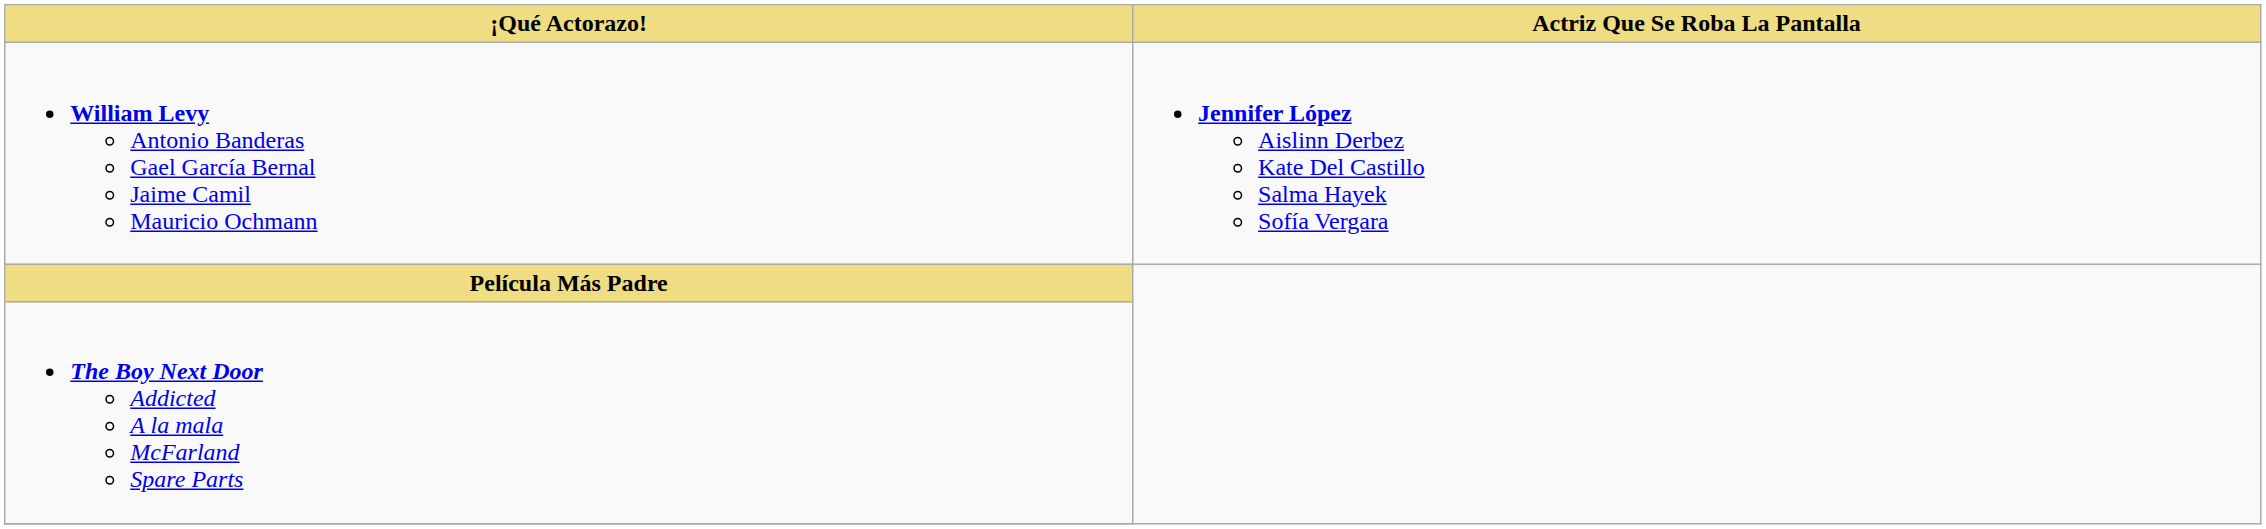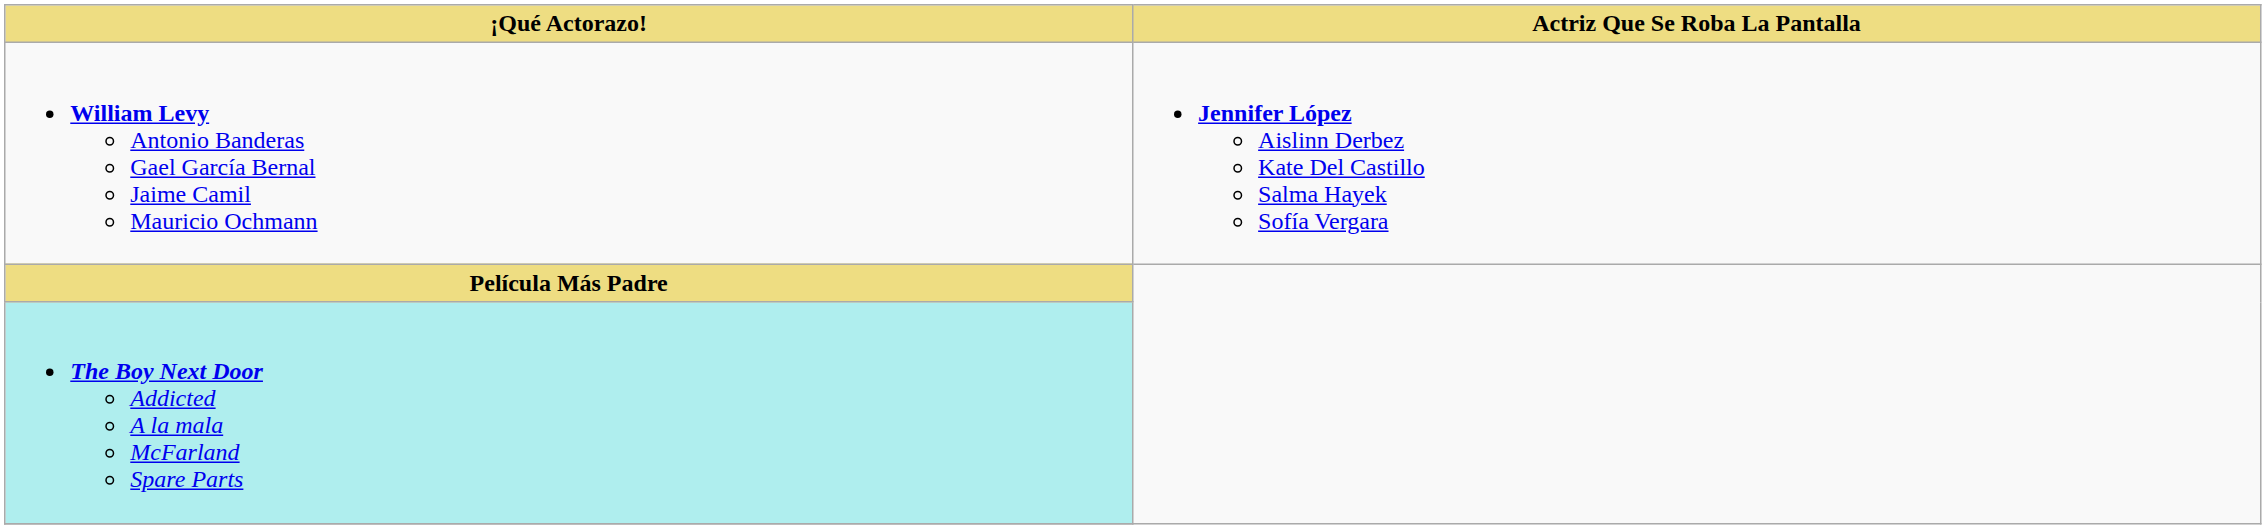(569, 426) no background -> (569, 426) paleturquoise background
